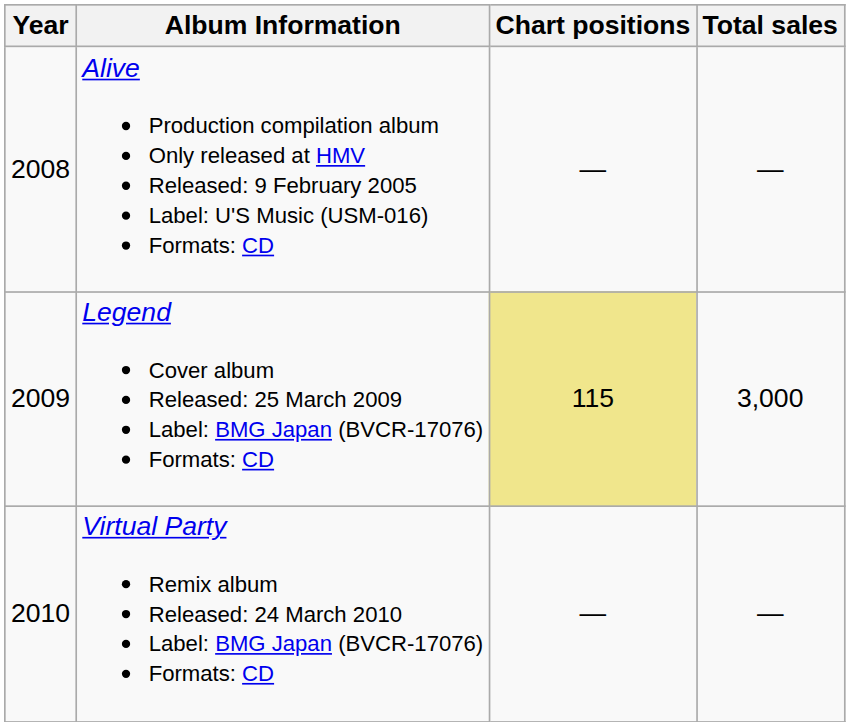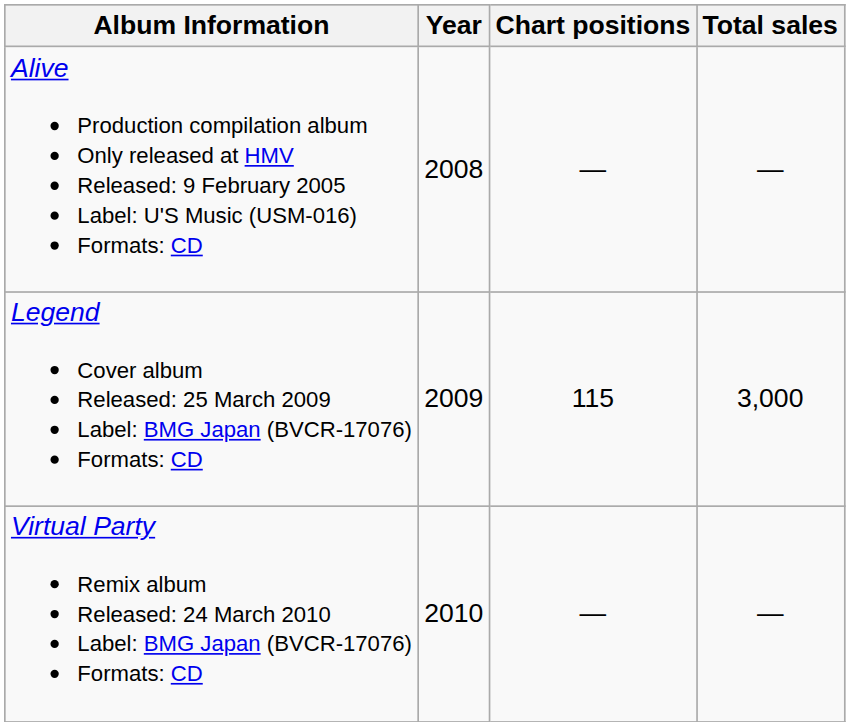columns swapped: (40, 25) <-> (283, 25)
(593, 398) khaki background -> (593, 398) no background
